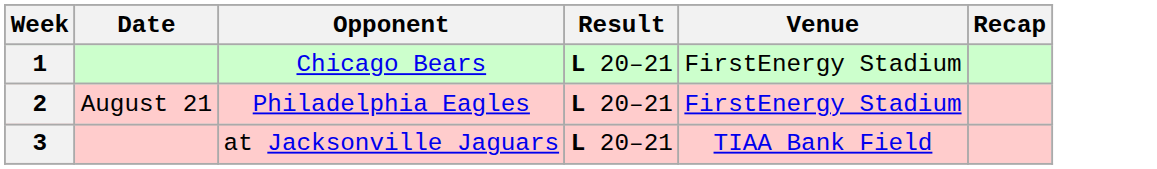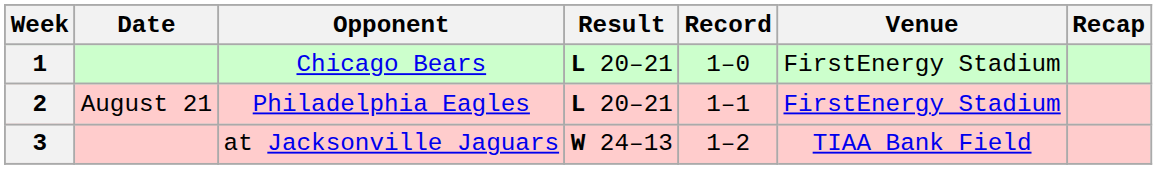+ column: (728, 25)
(622, 144) L 20–21 -> (622, 144) W 24–13
